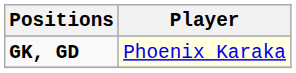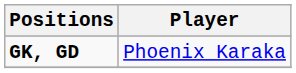(205, 52) lightyellow background -> (205, 52) no background
